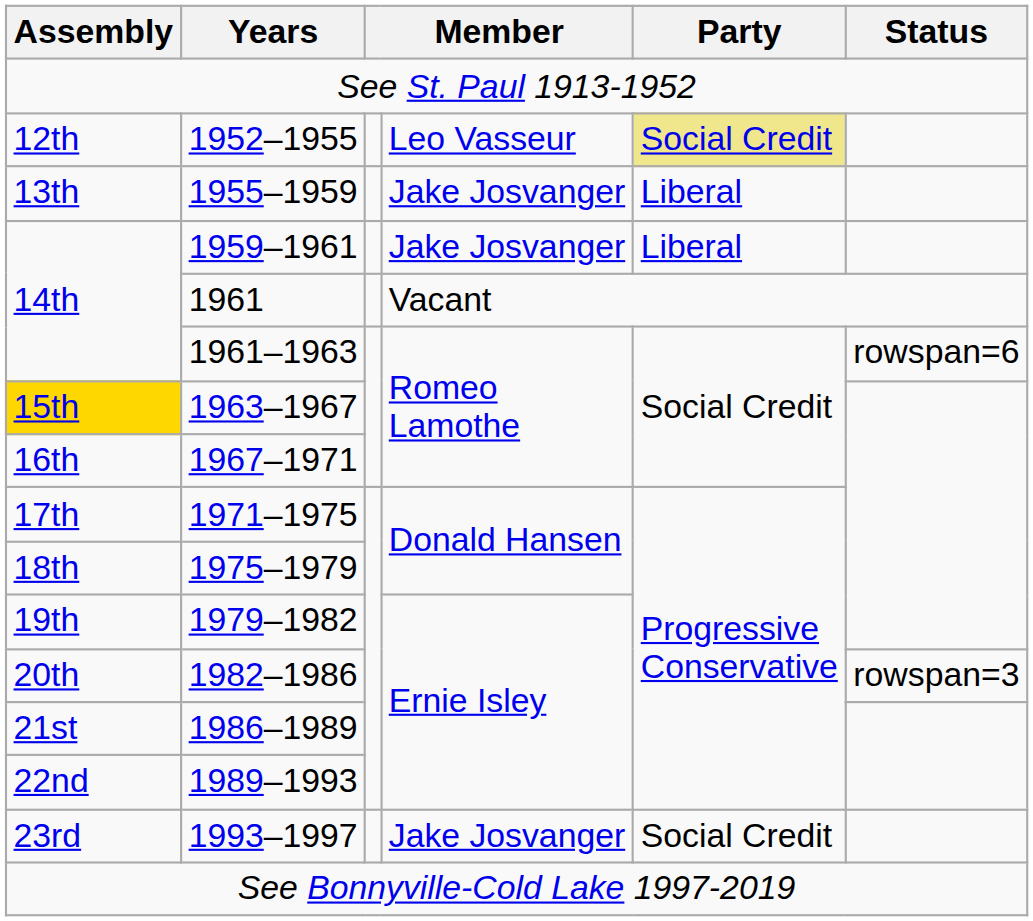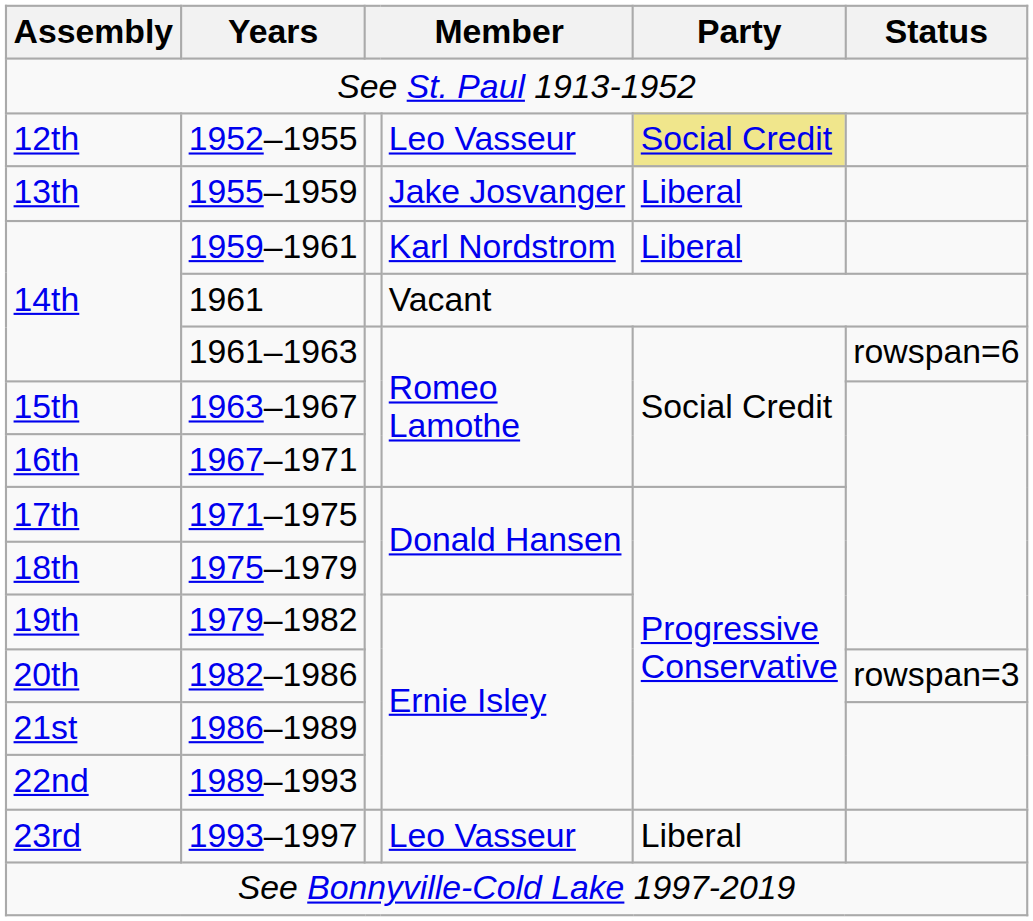(507, 246) Jake Josvanger -> (502, 246) Karl Nordstrom
(46, 406) gold background -> (46, 406) no background
(507, 835) Jake Josvanger -> (482, 835) Leo Vasseur
(736, 835) Social Credit -> (691, 835) Liberal
